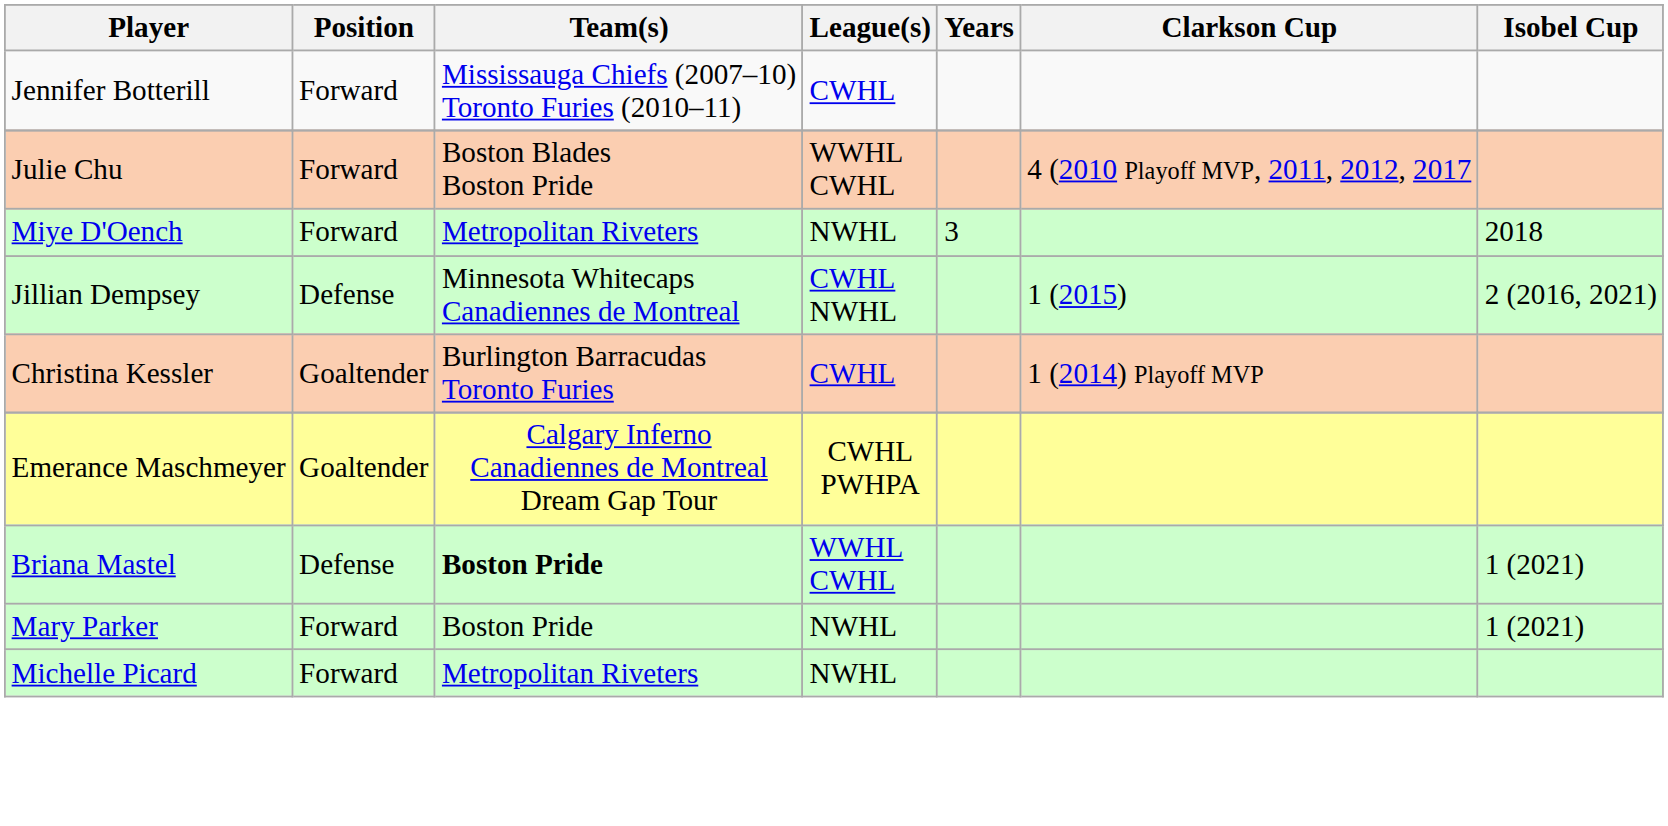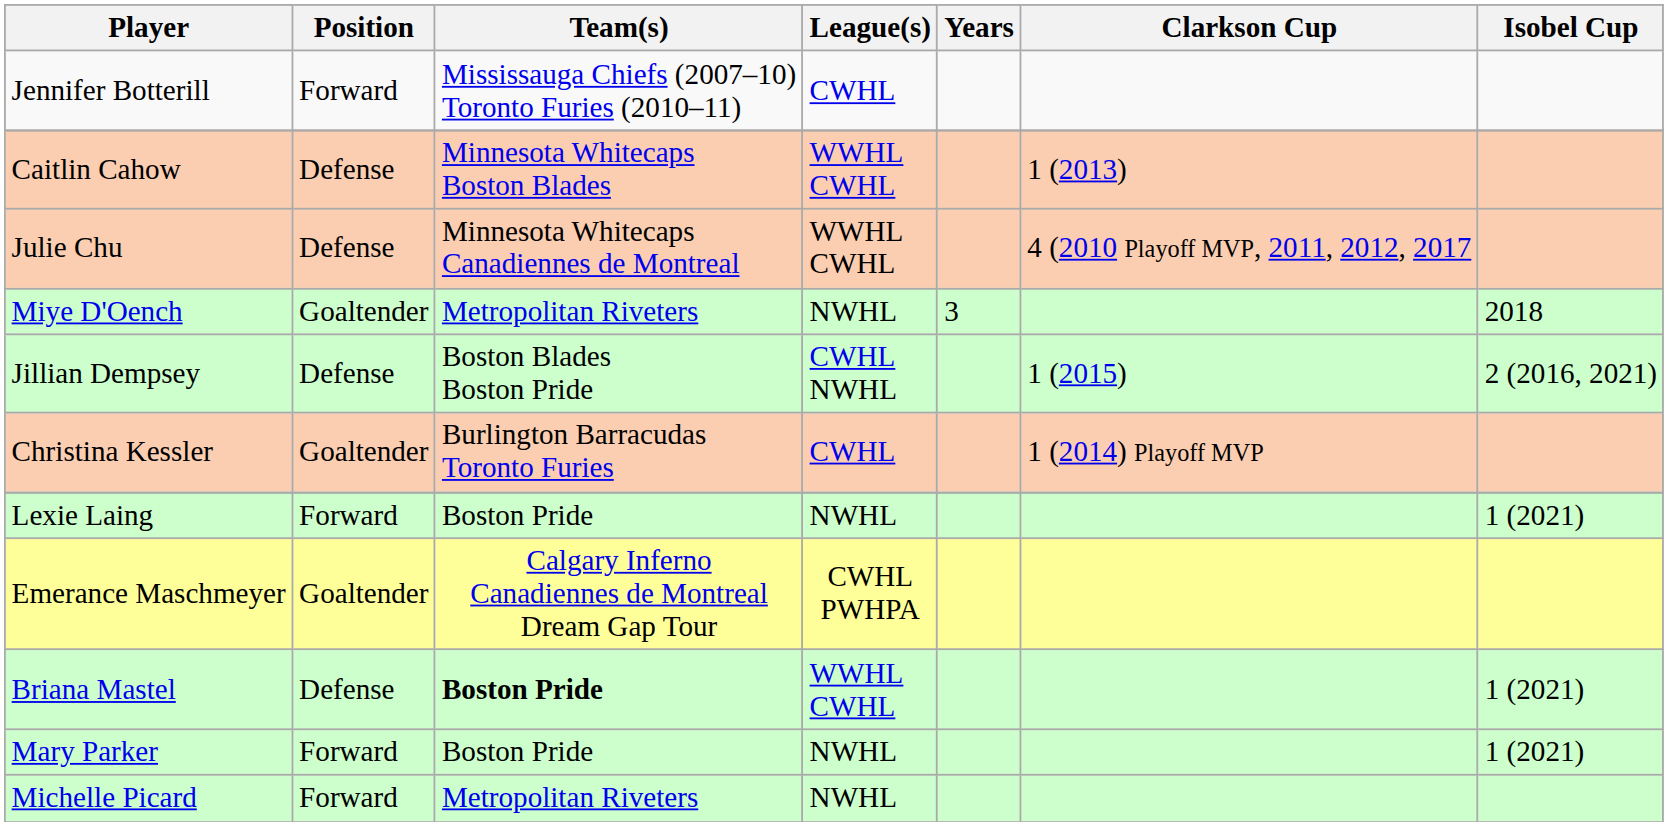+ row: (96, 169)
(348, 169) Forward -> (347, 248) Defense
(526, 169) Boston Blades Boston Pride -> (591, 248) Minnesota Whitecaps Canadiennes de Montreal
(348, 231) Forward -> (364, 310) Goaltender
(591, 294) Minnesota Whitecaps Canadiennes de Montreal -> (526, 373) Boston Blades Boston Pride
+ row: (82, 514)
